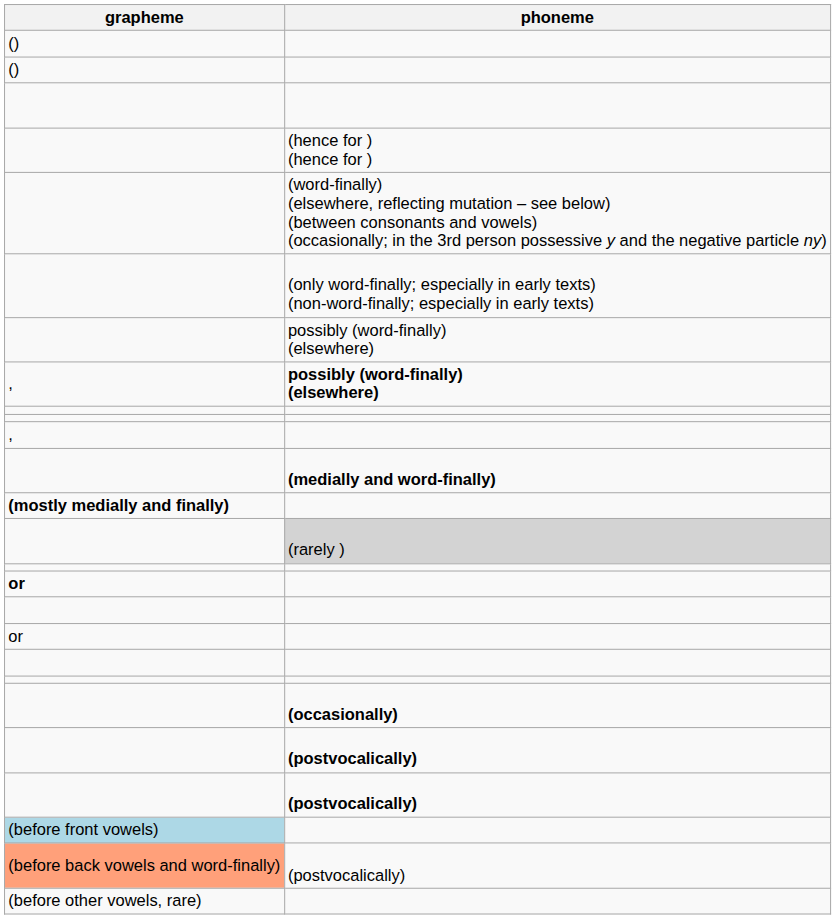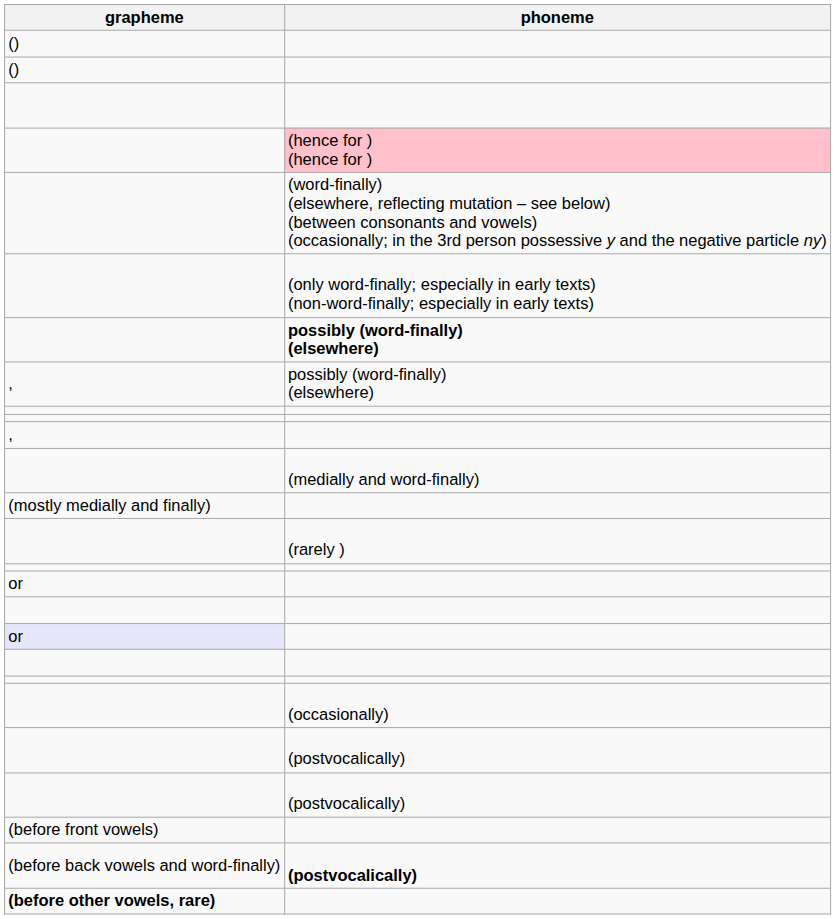(330, 149) no background -> (330, 149) pink background
(367, 339) normal -> (375, 339) bold
(375, 384) bold -> (367, 384) normal
(392, 479) bold -> (384, 479) normal
(119, 505) bold -> (110, 505) normal
(316, 550) lightgrey background -> (316, 550) no background
(17, 584) bold -> (16, 584) normal
(16, 636) no background -> (16, 636) lavender background
(343, 714) bold -> (338, 714) normal
(353, 759) bold -> (347, 759) normal
(353, 804) bold -> (347, 804) normal
(83, 830) lightblue background -> (83, 830) no background
(144, 865) lightsalmon background -> (144, 865) no background
(347, 874) normal -> (353, 874) bold
(105, 901) normal -> (112, 901) bold
